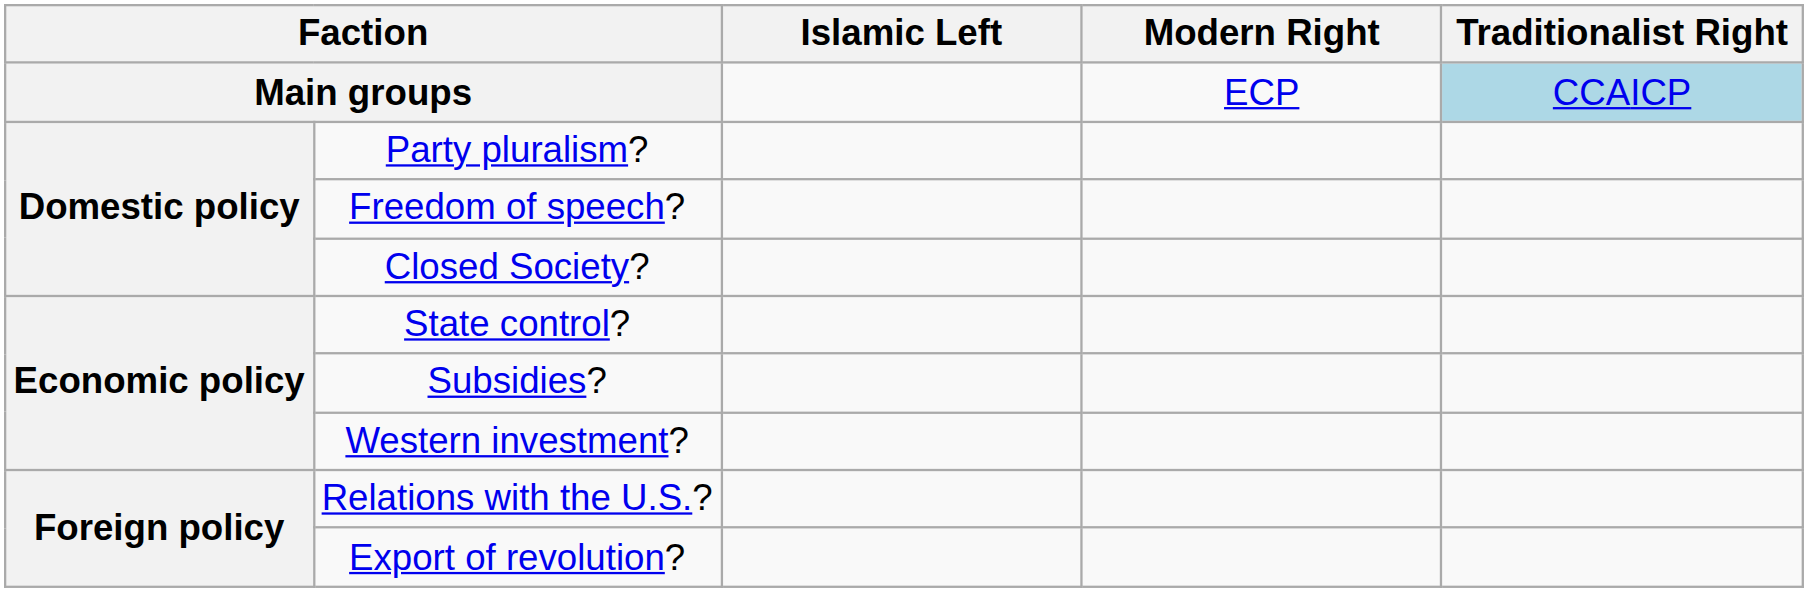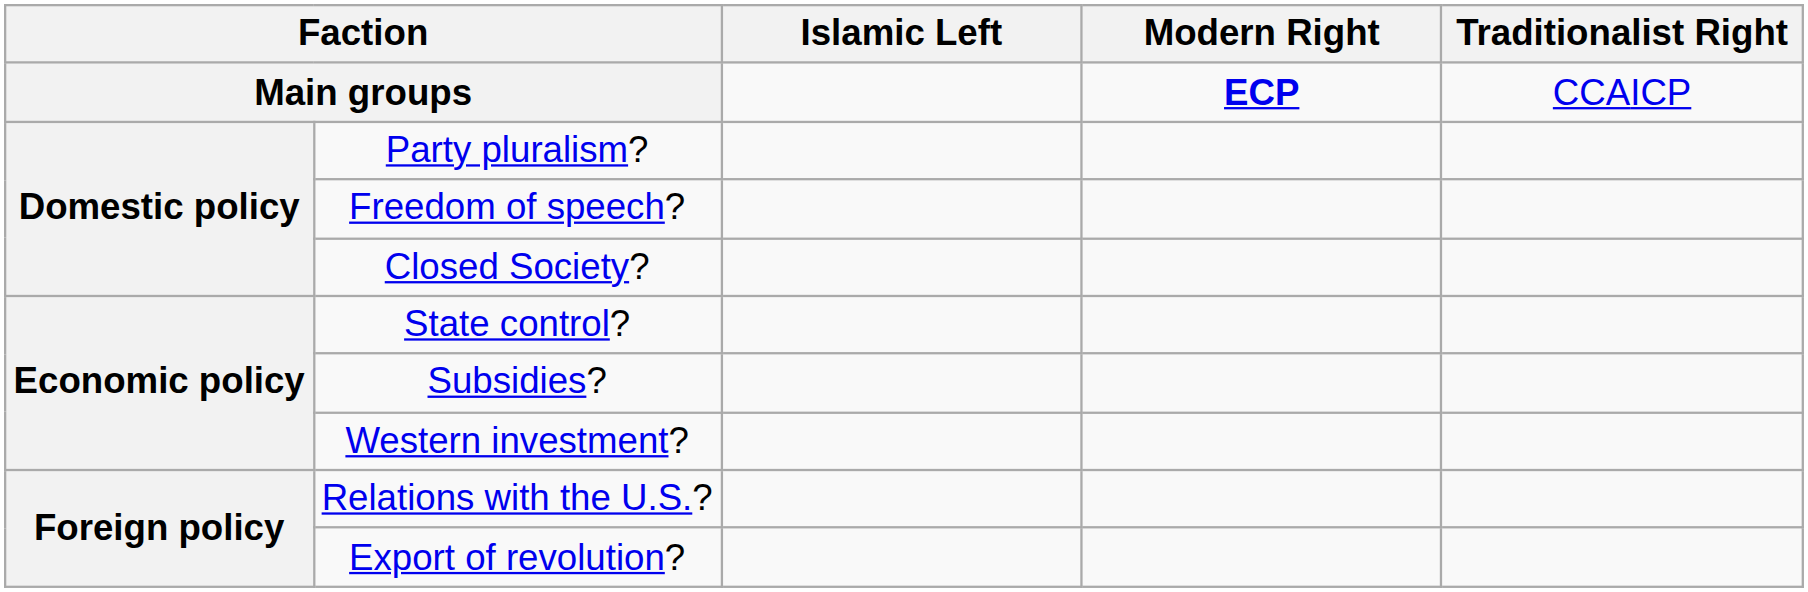(1262, 91) normal -> (1262, 91) bold
(1622, 91) lightblue background -> (1622, 91) no background
